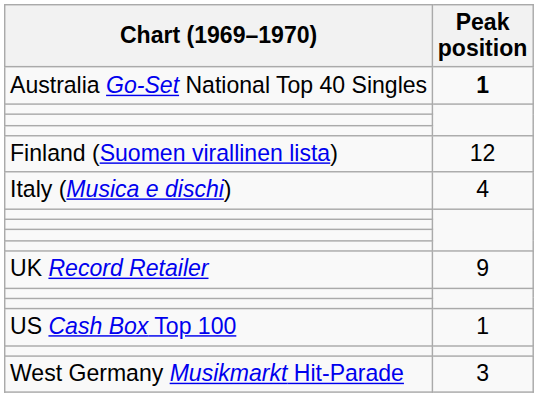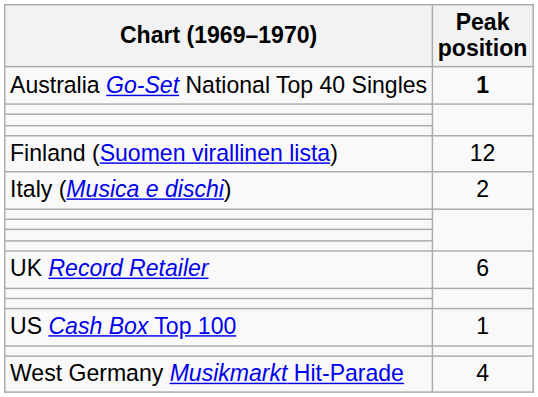(483, 190) 4 -> (483, 190) 2
(483, 269) 9 -> (483, 269) 6
(483, 374) 3 -> (483, 374) 4
